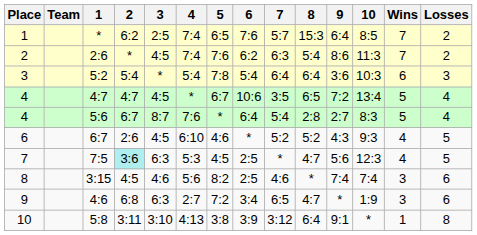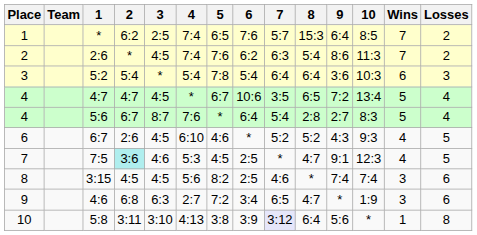(160, 158) 6:3 -> (160, 158) 4:6
(340, 158) 5:6 -> (340, 158) 9:1
(160, 179) 4:6 -> (160, 179) 4:5
(280, 220) no background -> (280, 220) lavender background
(340, 220) 9:1 -> (340, 220) 5:6
